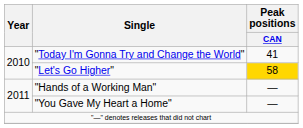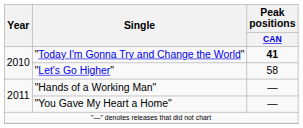(272, 54) normal -> (272, 54) bold
(272, 71) gold background -> (272, 71) no background
